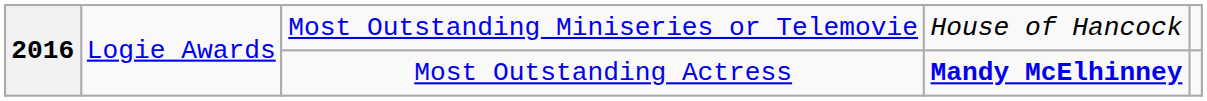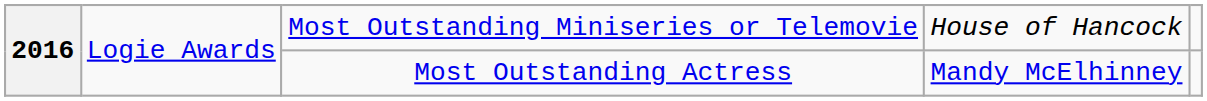(1057, 72) bold -> (1057, 72) normal
